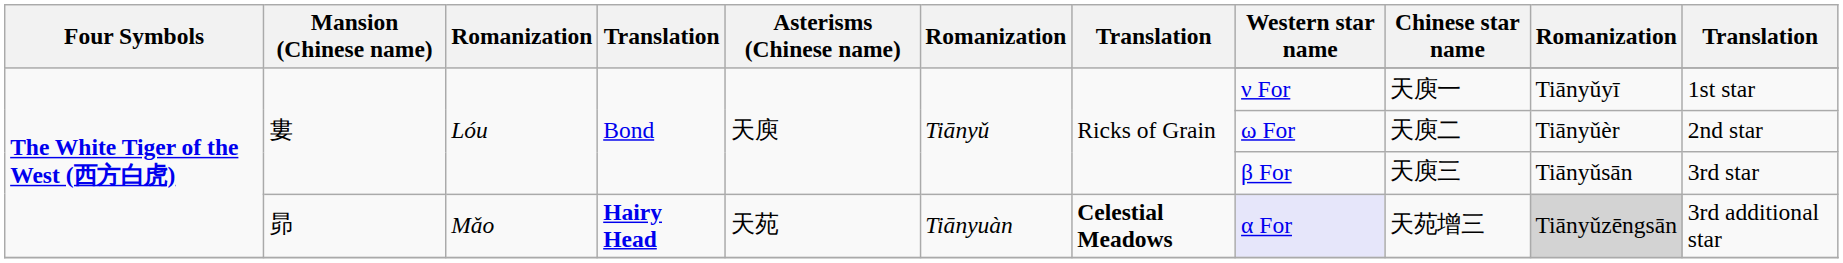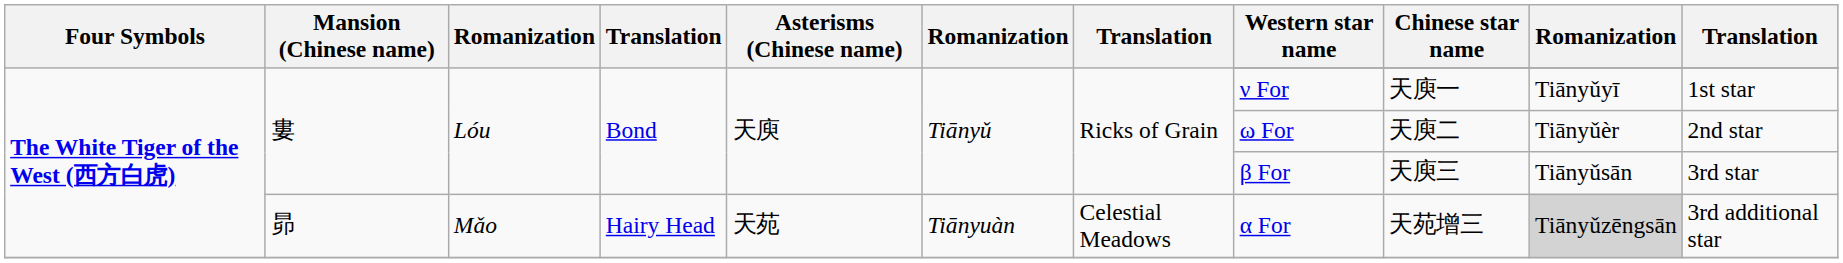(633, 225) bold -> (660, 225) normal
(1125, 225) bold -> (1125, 225) normal
(1267, 225) lavender background -> (1265, 225) no background
